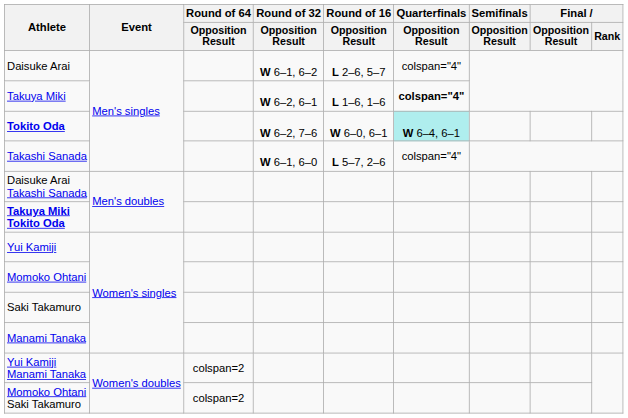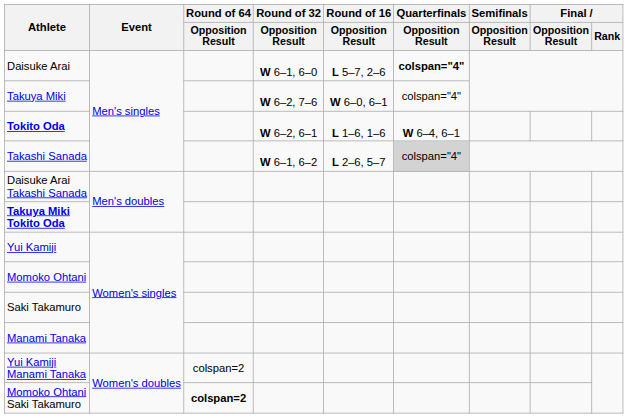(289, 72) W 6–1, 6–2 -> (289, 72) W 6–1, 6–0
(359, 72) L 2–6, 5–7 -> (359, 72) L 5–7, 2–6
(431, 66) normal -> (431, 66) bold
(289, 103) W 6–2, 6–1 -> (289, 103) W 6–2, 7–6
(359, 103) L 1–6, 1–6 -> (359, 103) W 6–0, 6–1
(431, 96) bold -> (431, 96) normal
(289, 133) W 6–2, 7–6 -> (289, 133) W 6–2, 6–1
(359, 133) W 6–0, 6–1 -> (359, 133) L 1–6, 1–6
(431, 133) paleturquoise background -> (431, 133) no background
(289, 163) W 6–1, 6–0 -> (289, 163) W 6–1, 6–2
(359, 163) L 5–7, 2–6 -> (359, 163) L 2–6, 5–7
(431, 157) no background -> (431, 157) lightgrey background
(219, 399) normal -> (219, 399) bold
